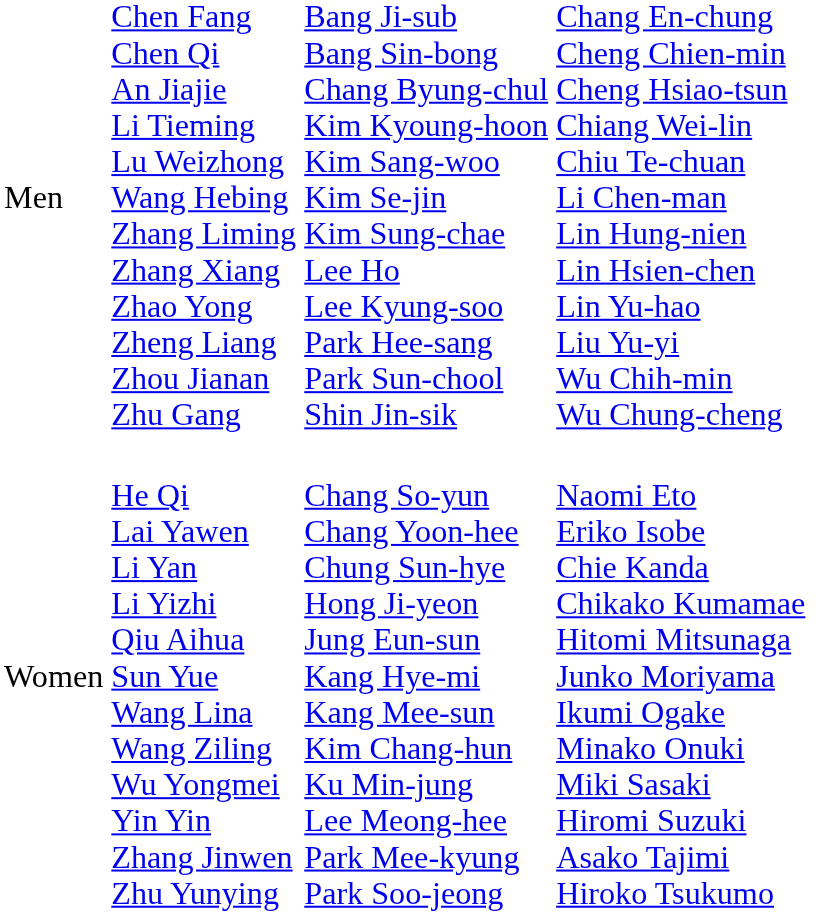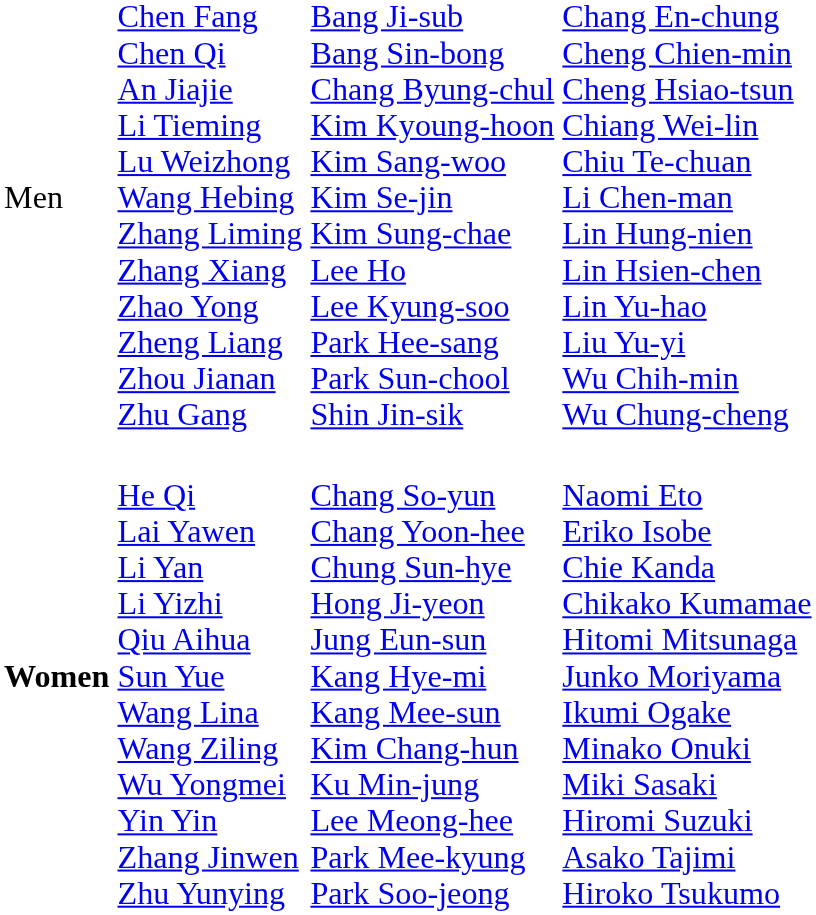(54, 676) normal -> (57, 676) bold
